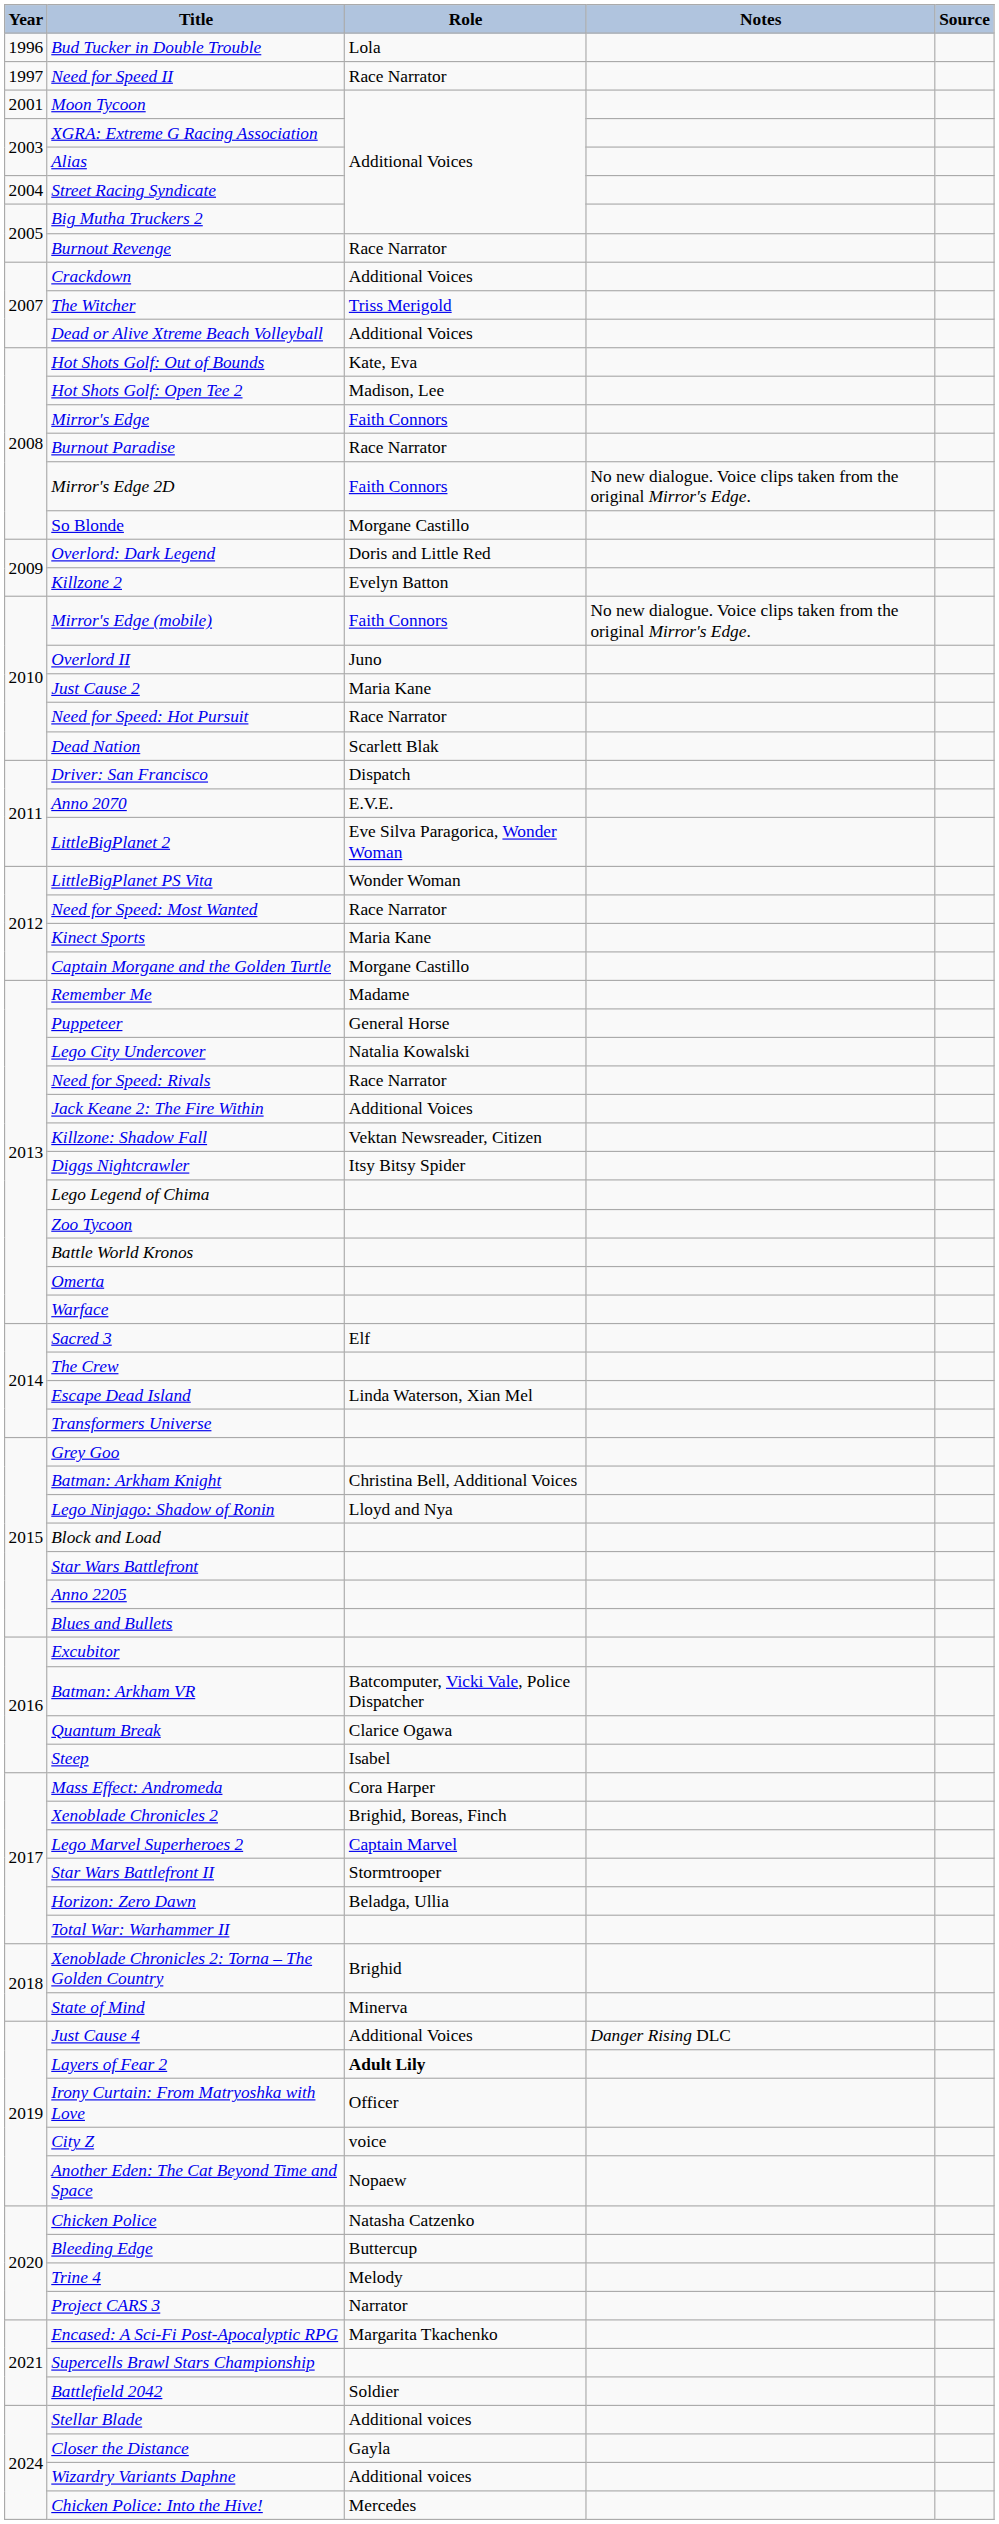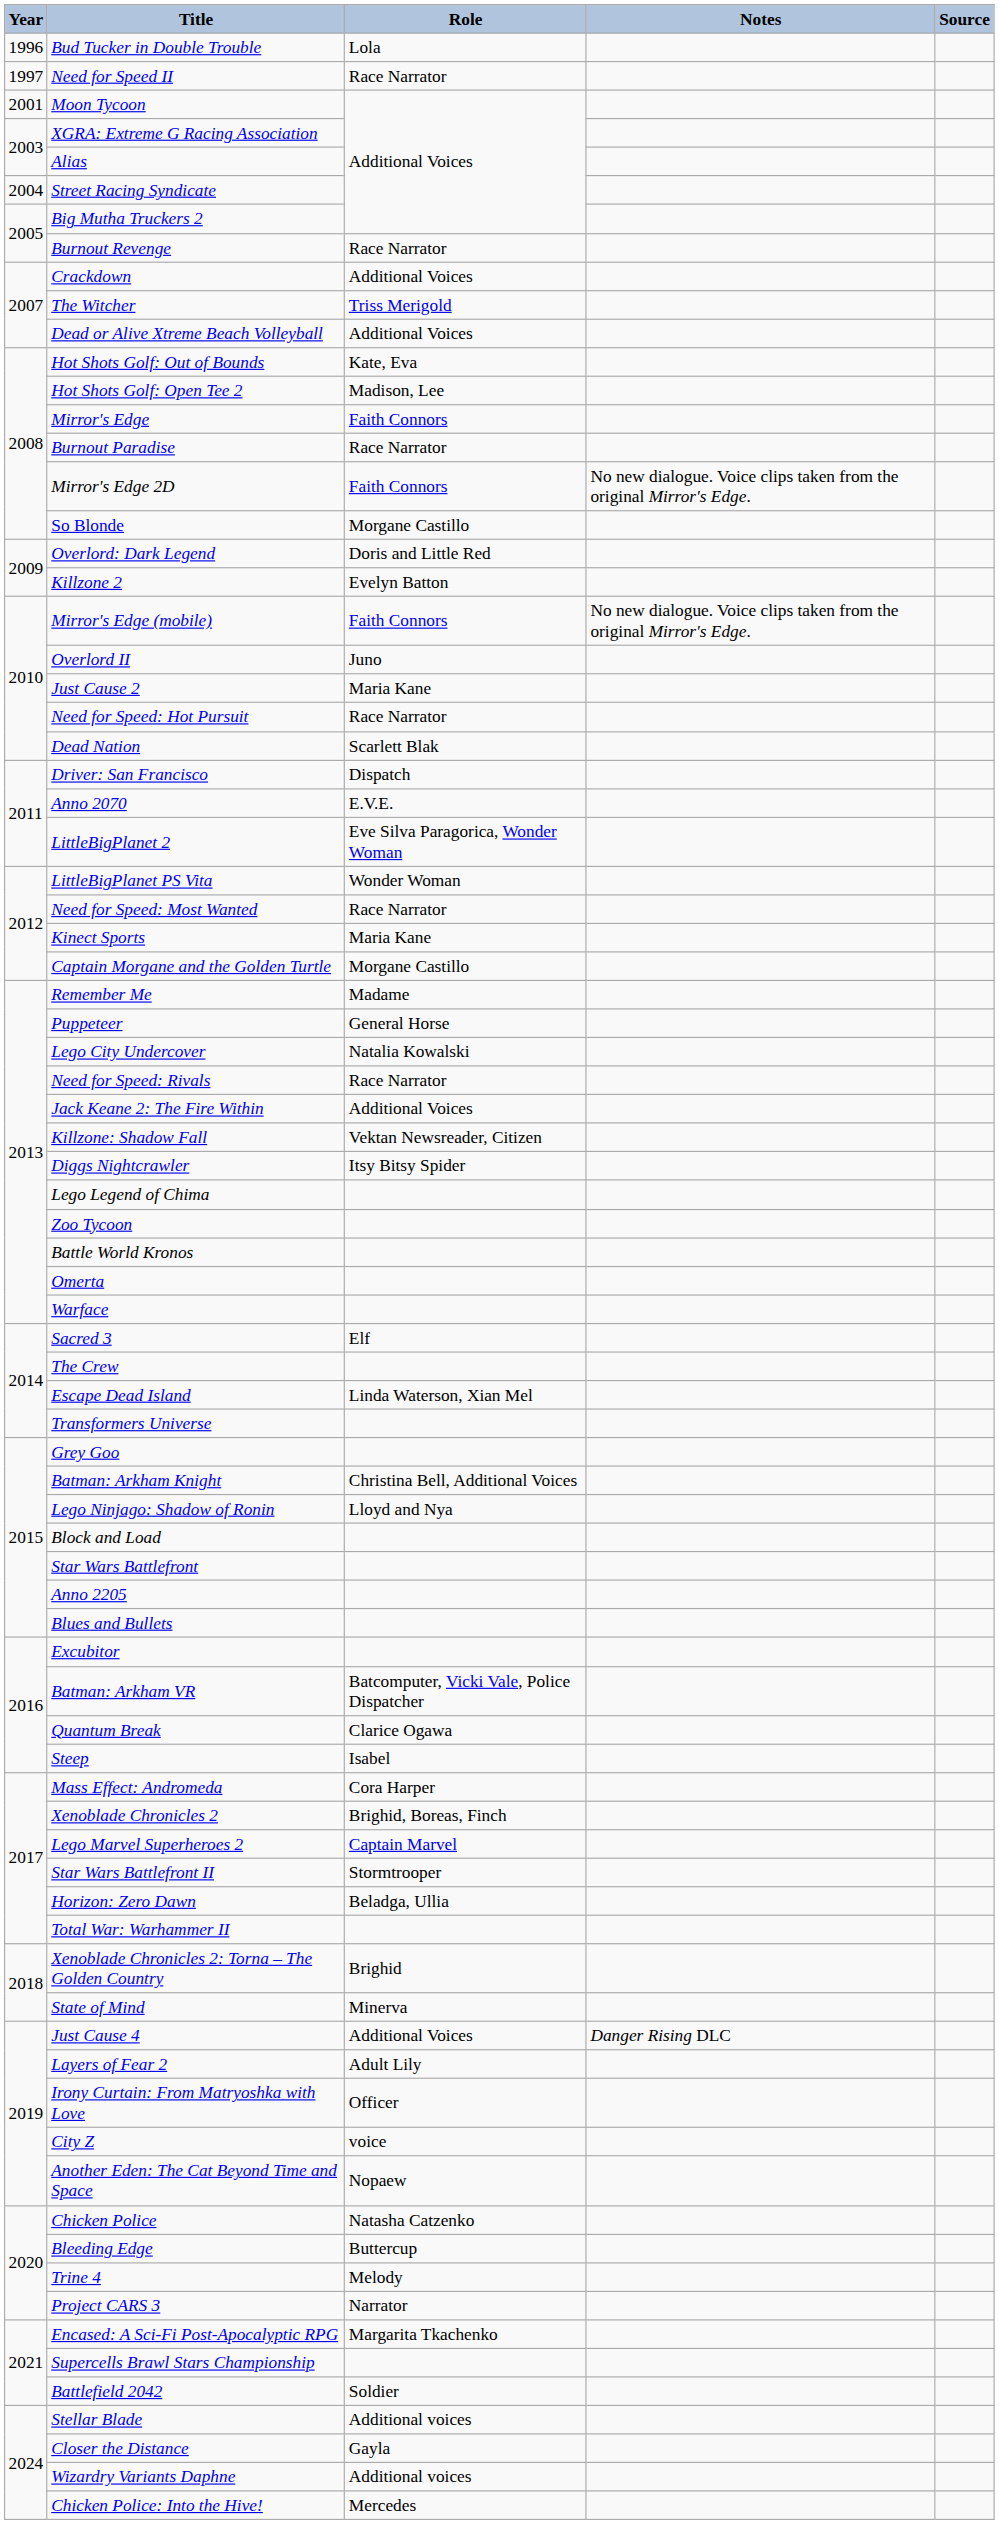(387, 2064) bold -> (385, 2064) normal
